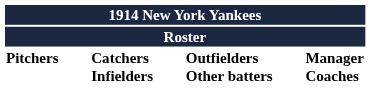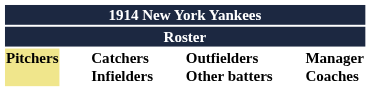(32, 58) no background -> (32, 58) khaki background
